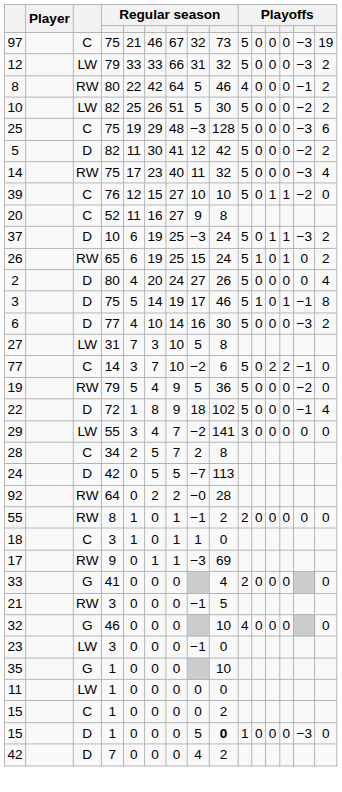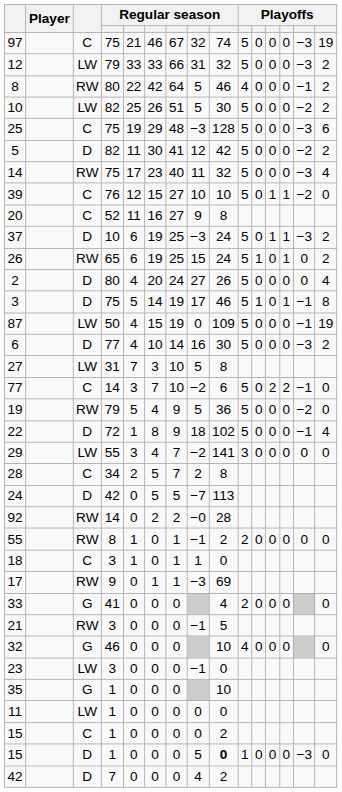(223, 43) 73 -> (223, 43) 74
+ row: (15, 323)
(112, 496) 64 -> (112, 517) 14
